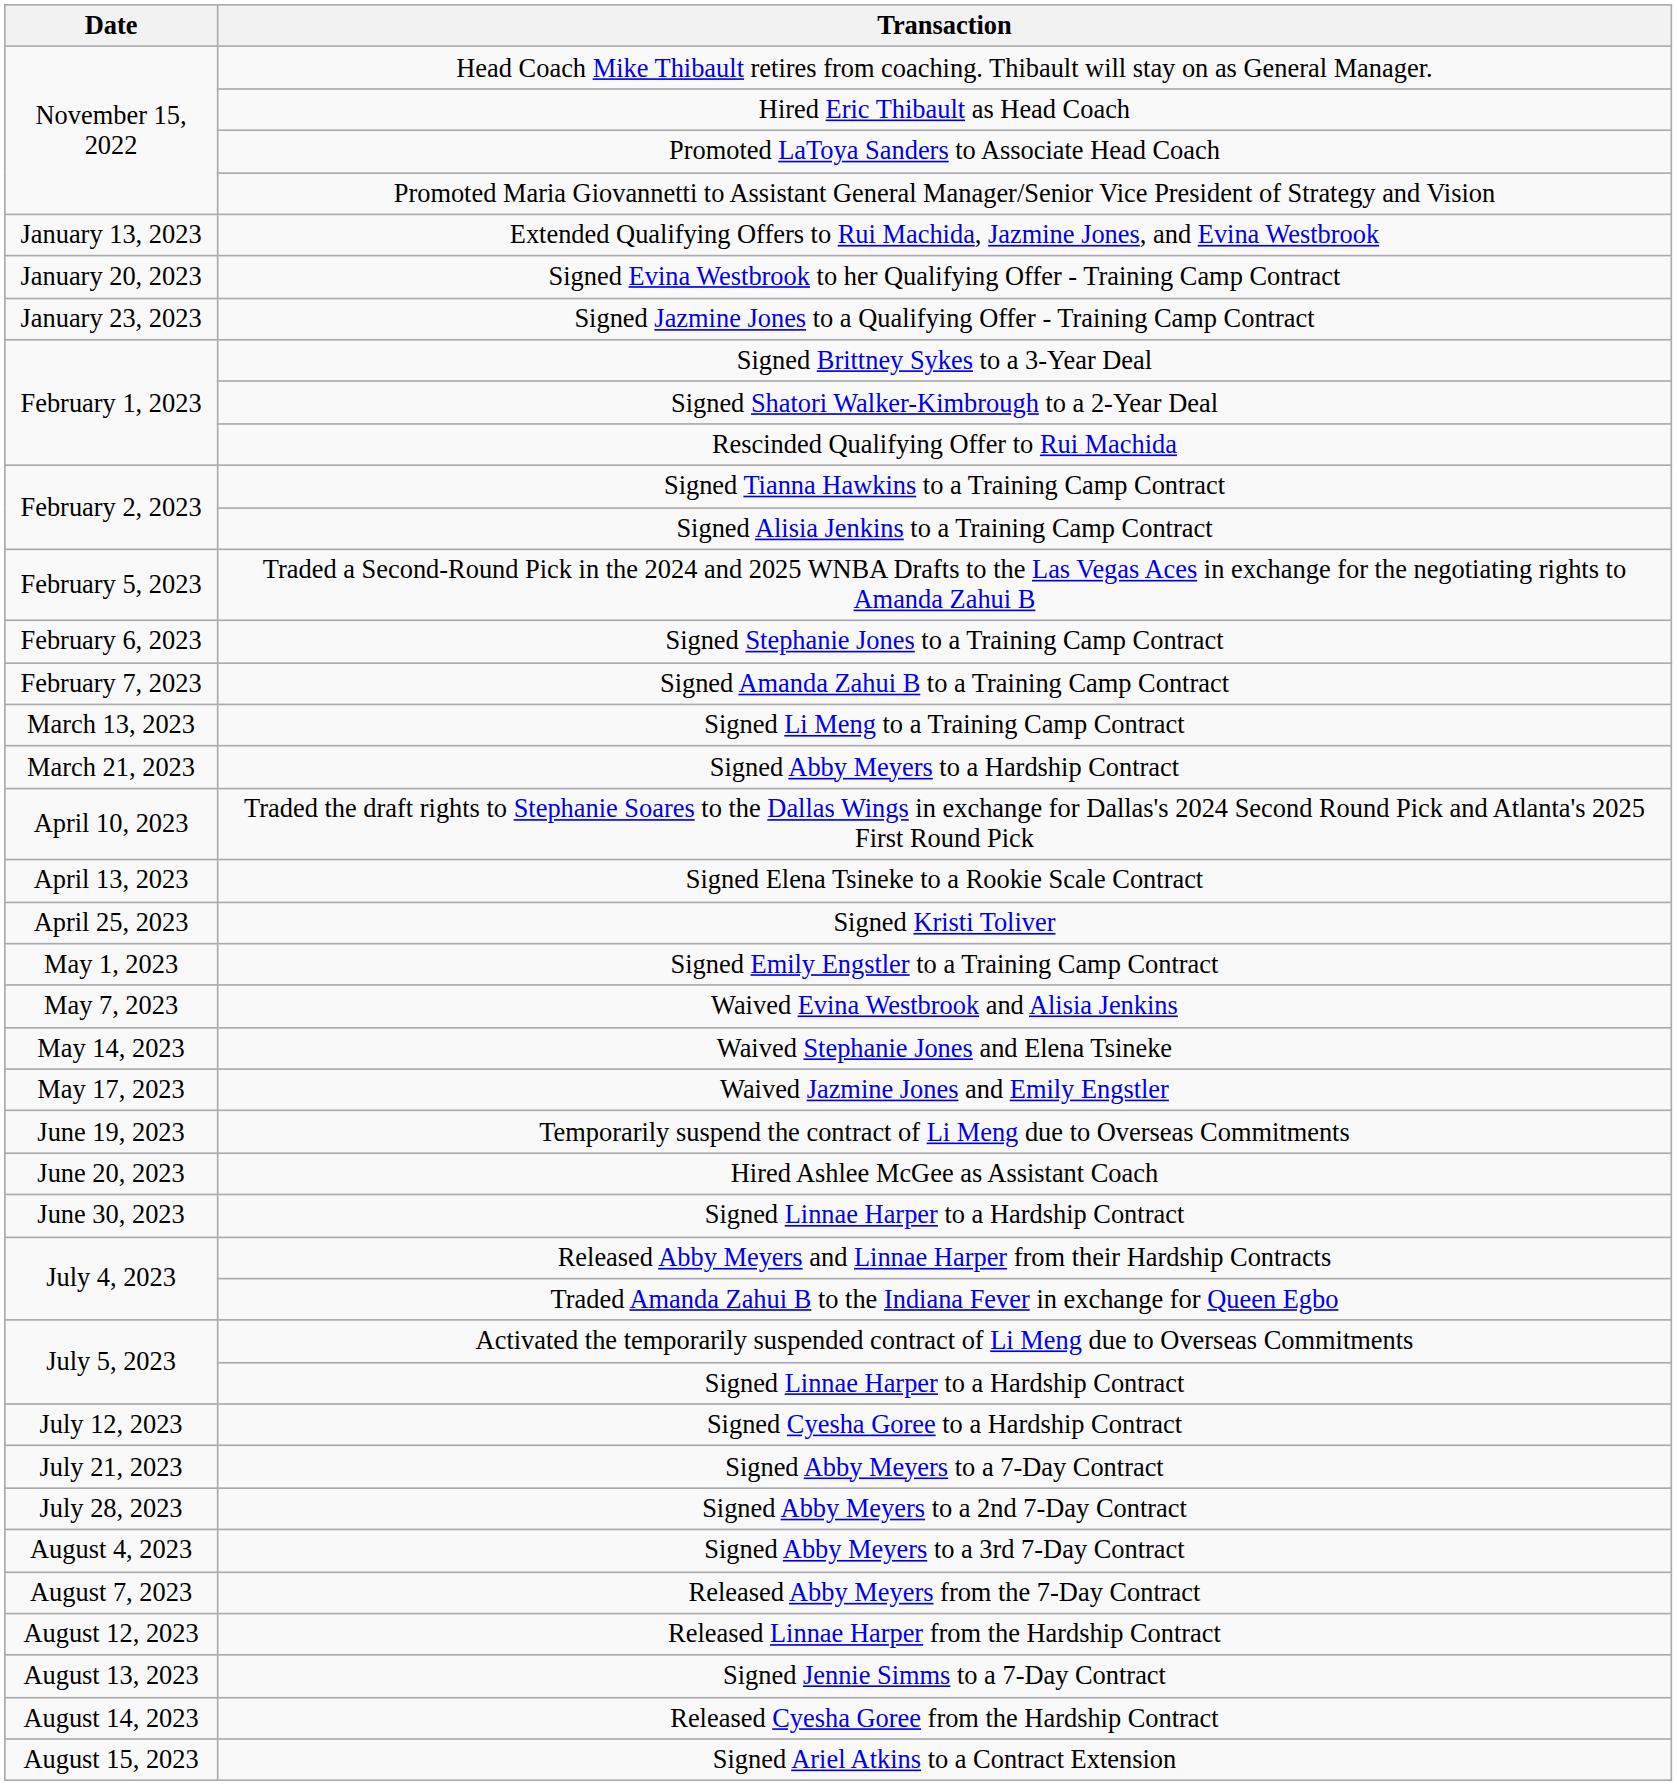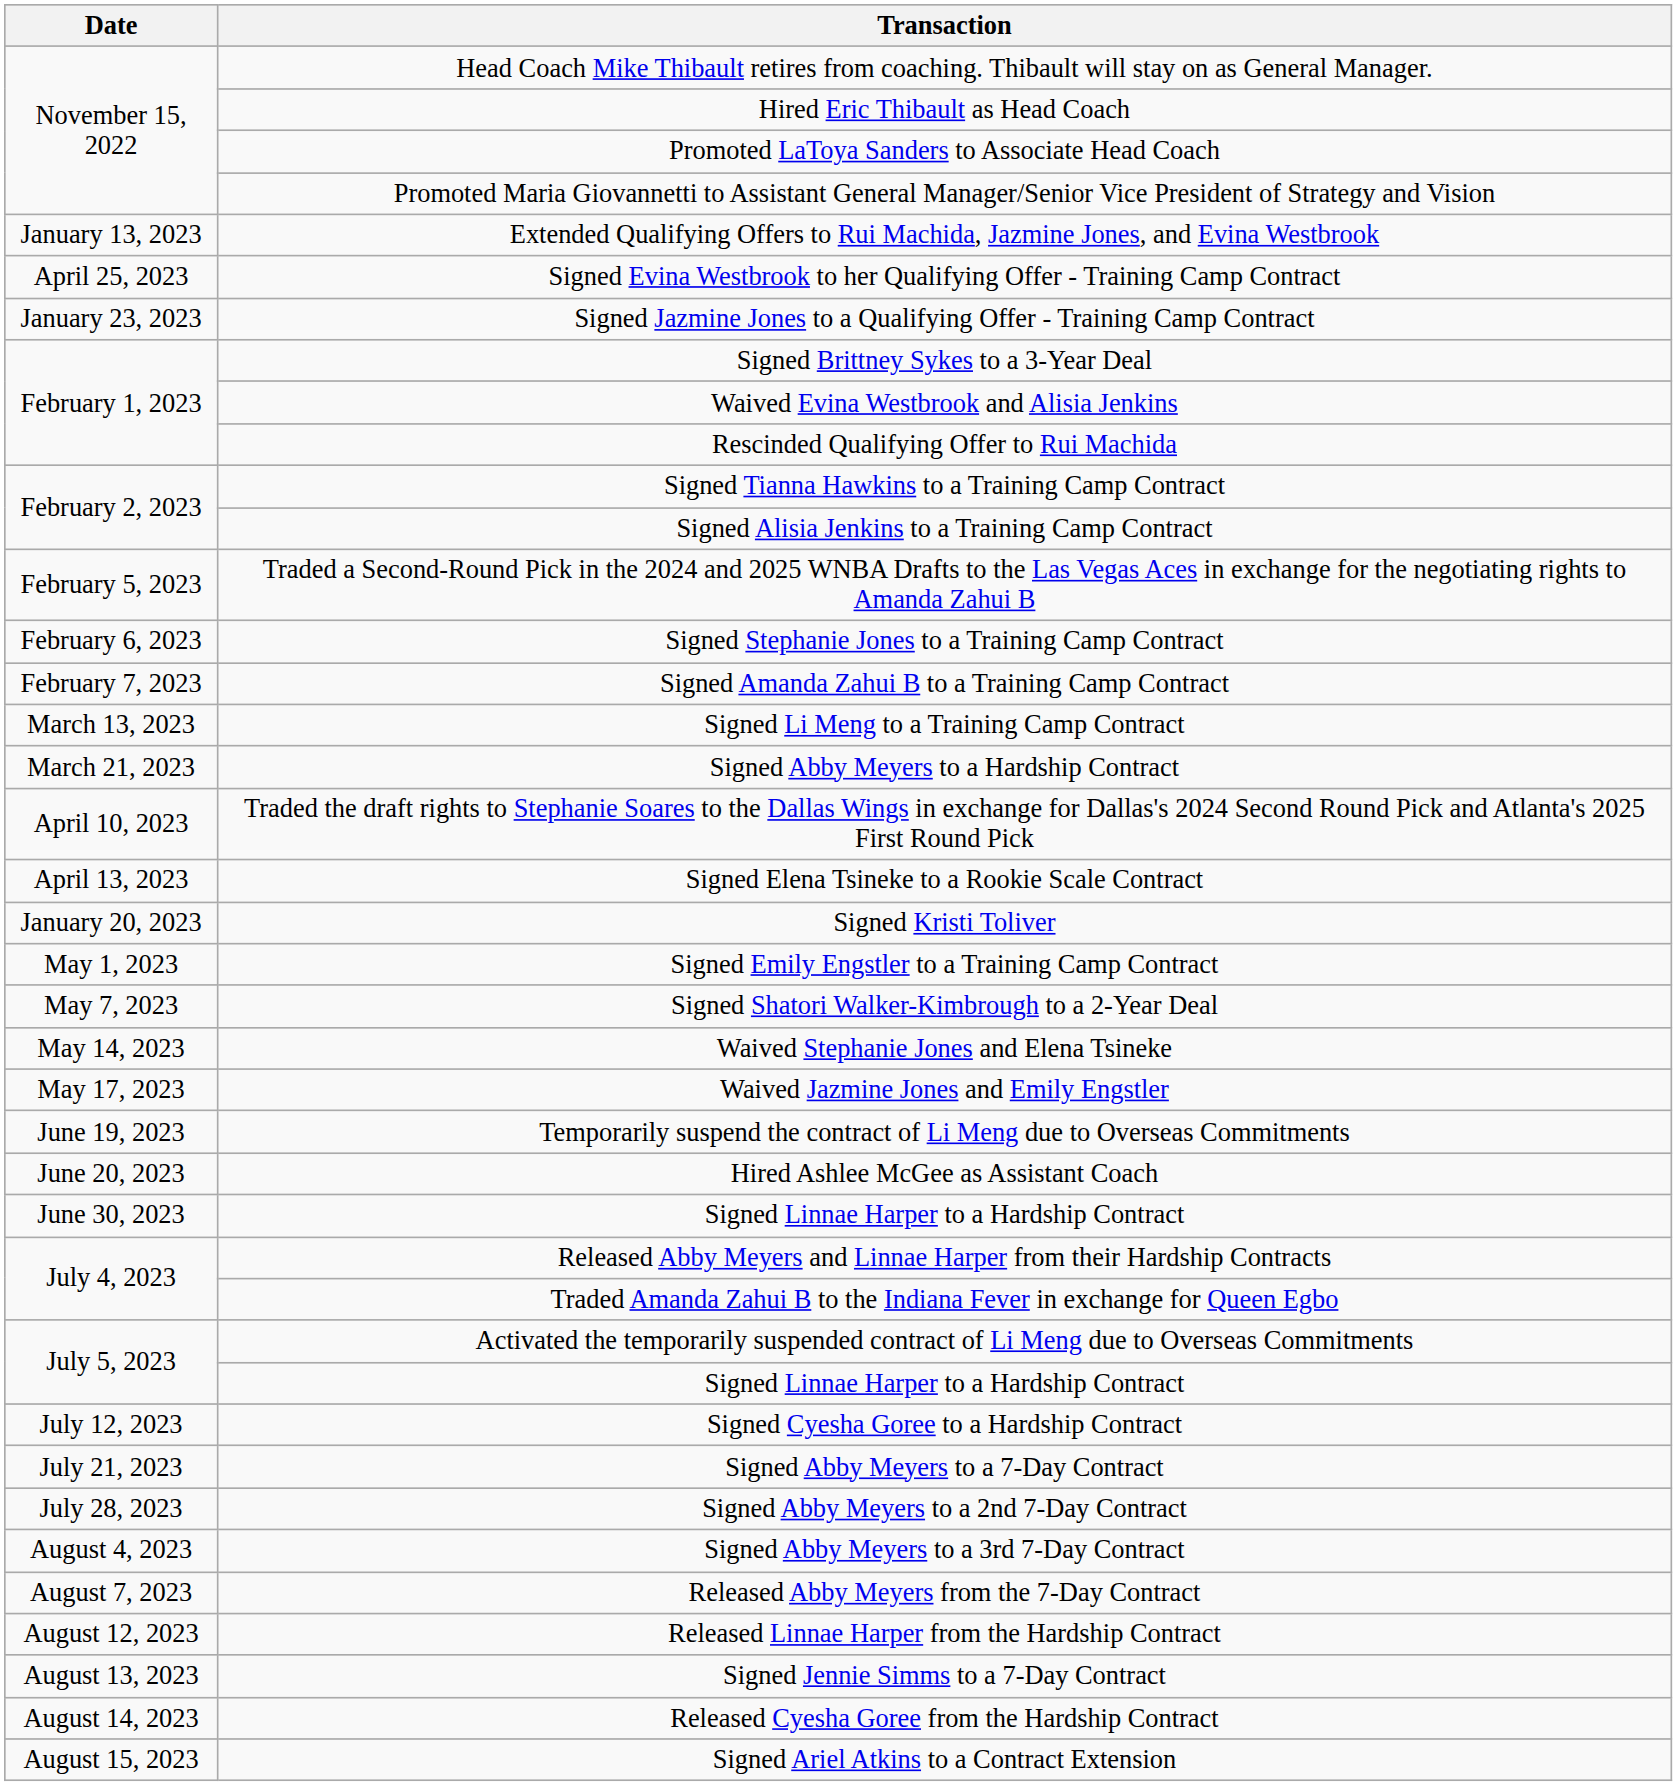(111, 276) January 20, 2023 -> (111, 276) April 25, 2023
(944, 402) Signed Shatori Walker-Kimbrough to a 2-Year Deal -> (944, 402) Waived Evina Westbrook and Alisia Jenkins
(111, 922) April 25, 2023 -> (111, 922) January 20, 2023
(944, 1005) Waived Evina Westbrook and Alisia Jenkins -> (944, 1005) Signed Shatori Walker-Kimbrough to a 2-Year Deal
